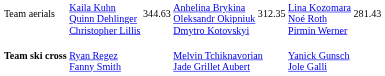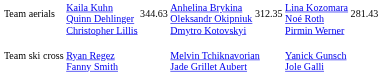(35, 55) bold -> (34, 55) normal
